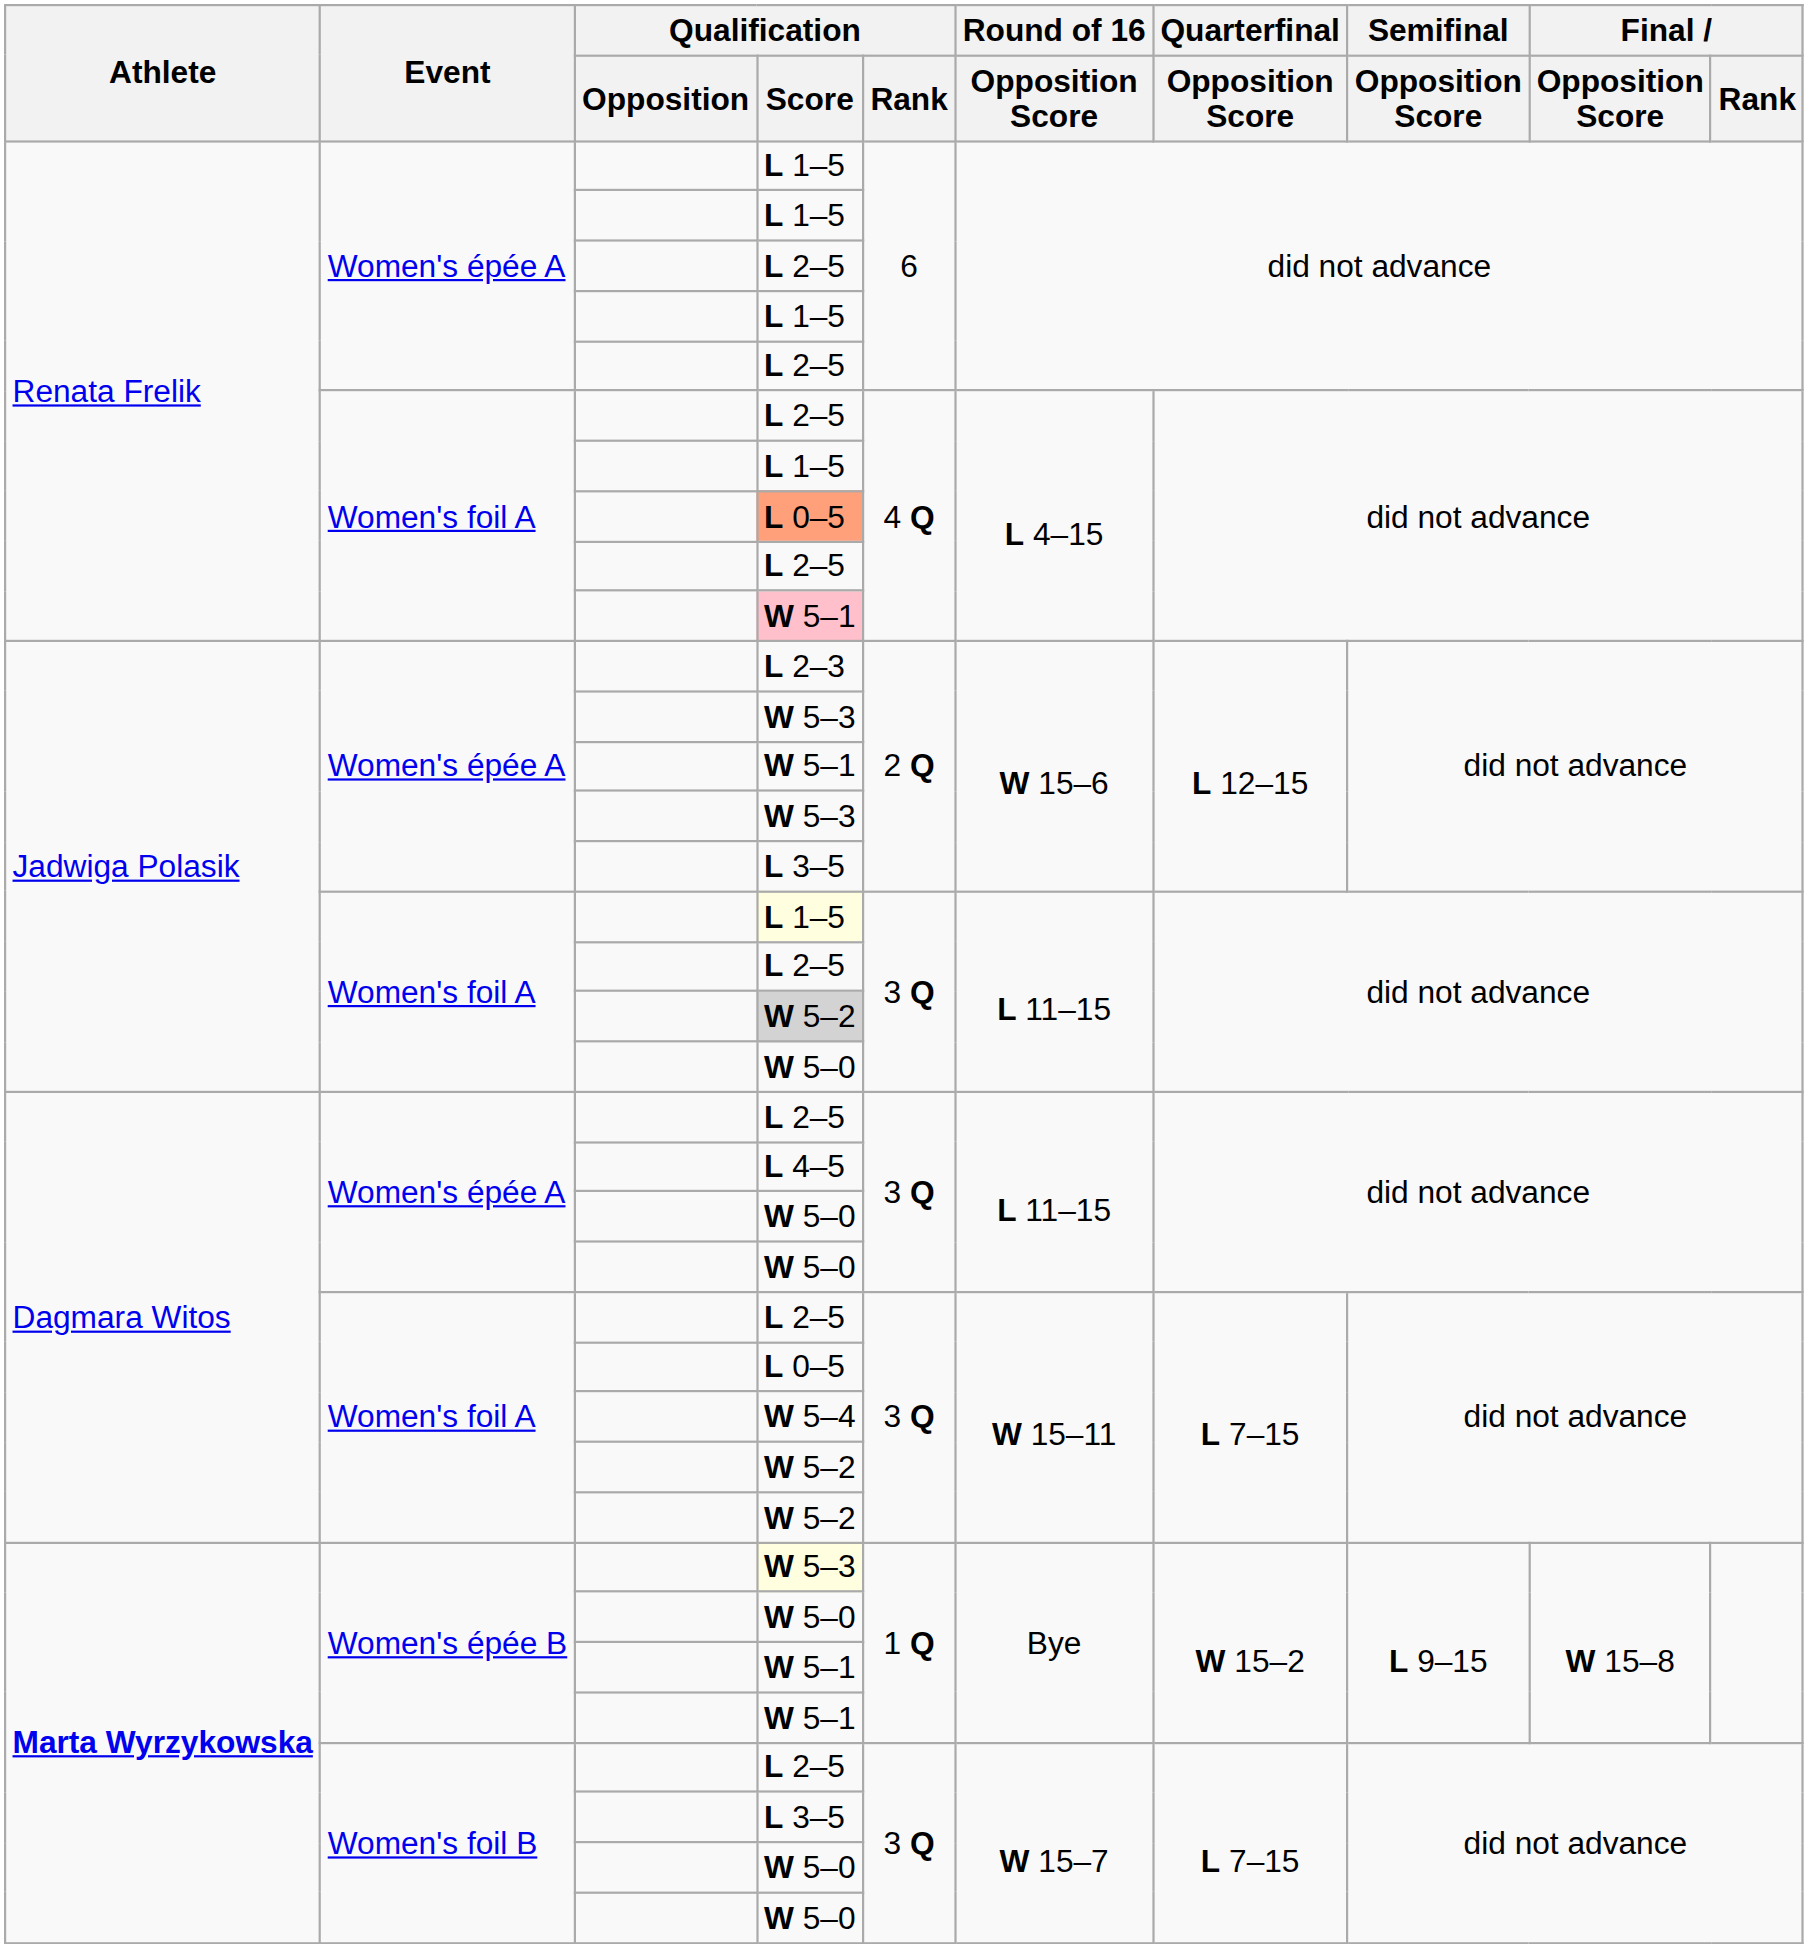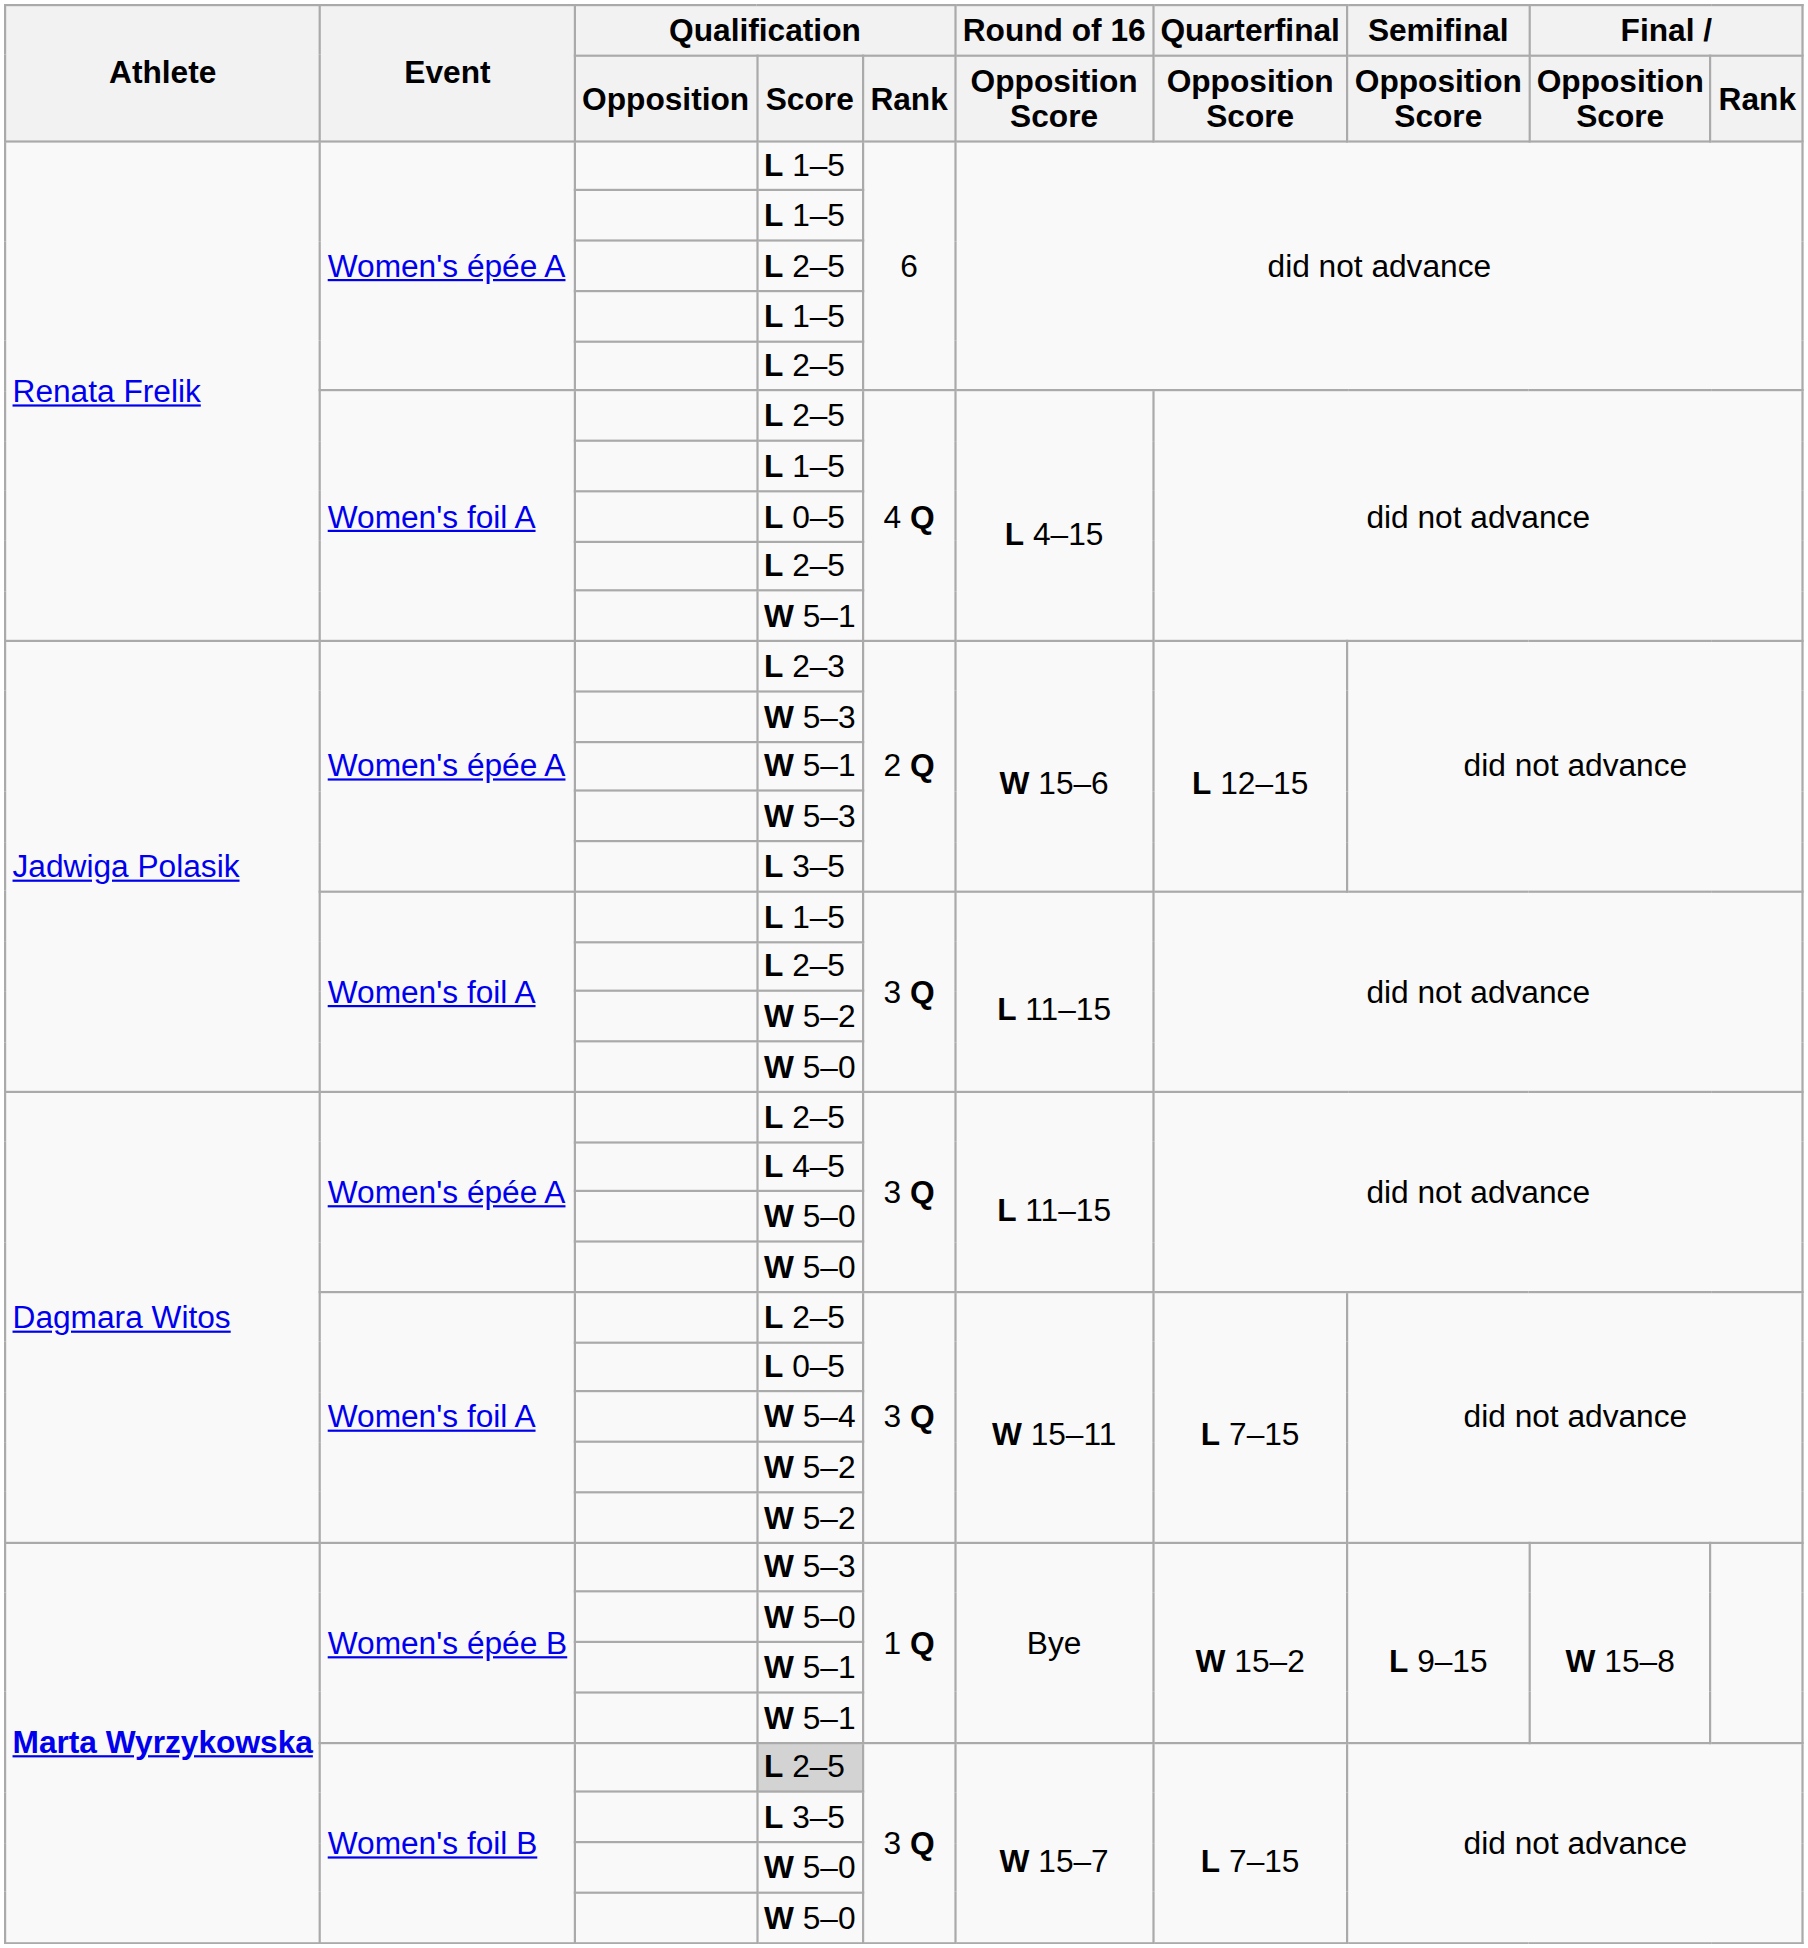(804, 516) lightsalmon background -> (804, 516) no background
(810, 616) pink background -> (810, 616) no background
(804, 917) lightyellow background -> (804, 917) no background
(810, 1017) lightgrey background -> (810, 1017) no background
(810, 1567) lightyellow background -> (810, 1567) no background
(804, 1767) no background -> (804, 1767) lightgrey background
